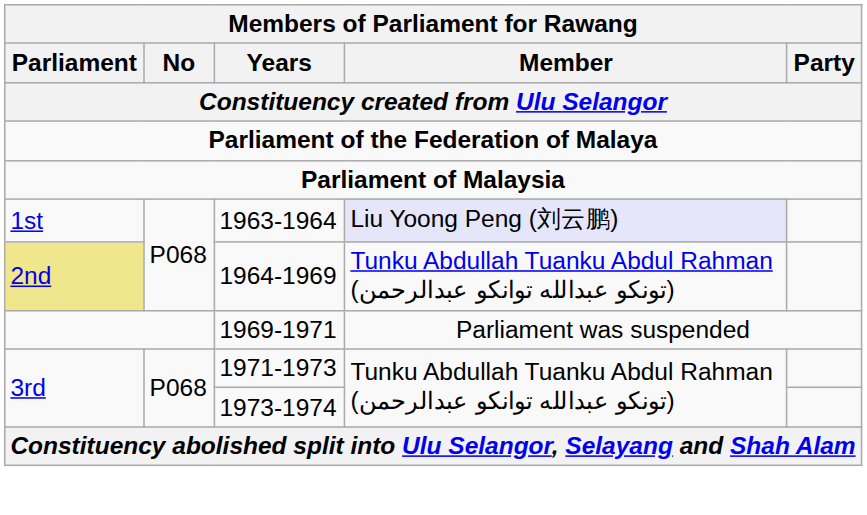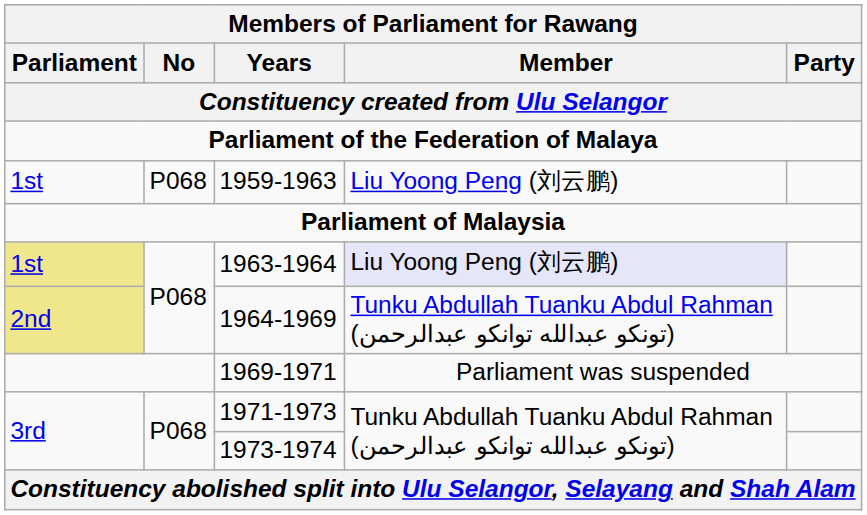+ row: (278, 181)
(27, 220) no background -> (27, 263) khaki background
